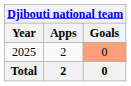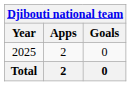(104, 52) lightsalmon background -> (104, 52) no background
